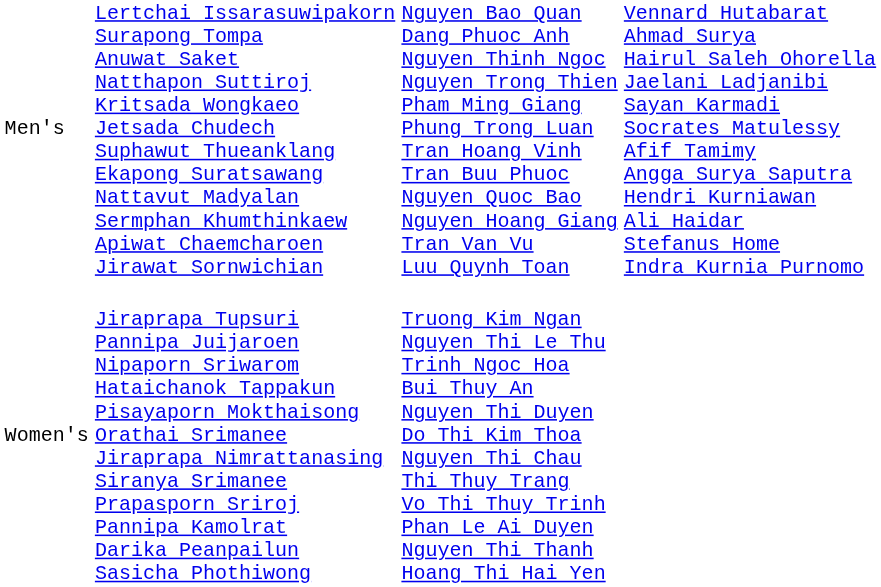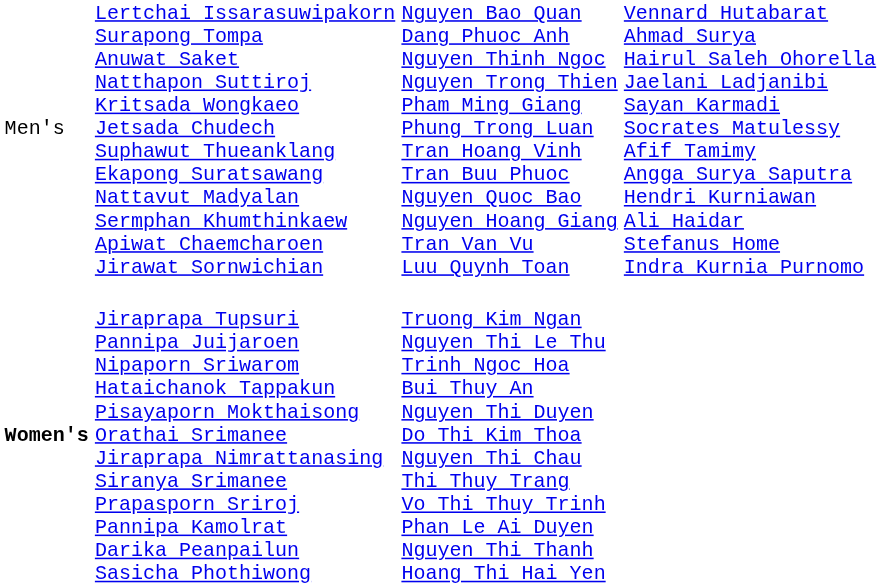(47, 435) normal -> (47, 435) bold
